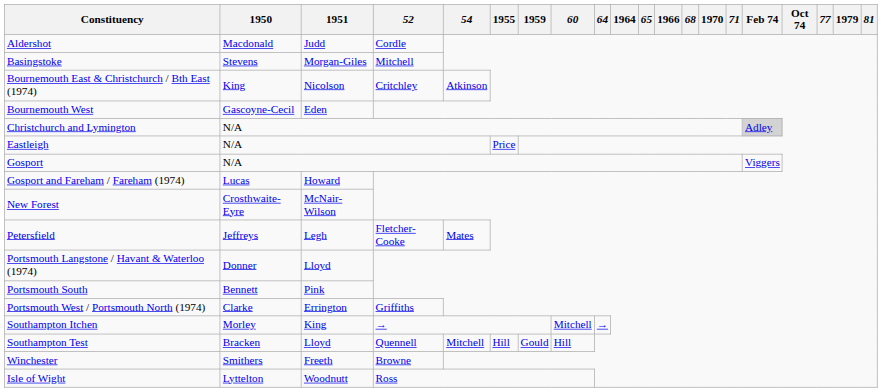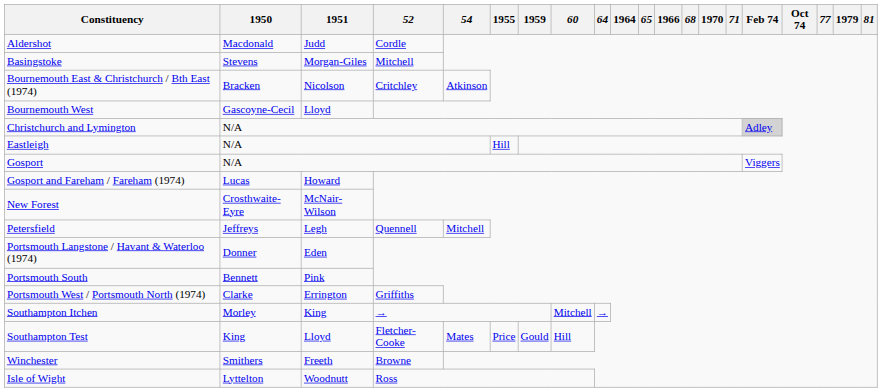(234, 85) King -> (241, 85) Bracken
(315, 109) Eden -> (317, 109) Lloyd
(504, 145) Price -> (501, 145) Hill
(396, 235) Fletcher-Cooke -> (396, 228) Quennell
(460, 235) Mates -> (465, 228) Mitchell
(317, 265) Lloyd -> (315, 252) Eden
(241, 342) Bracken -> (234, 336) King
(396, 342) Quennell -> (396, 336) Fletcher-Cooke
(465, 342) Mitchell -> (460, 336) Mates
(501, 342) Hill -> (504, 336) Price
